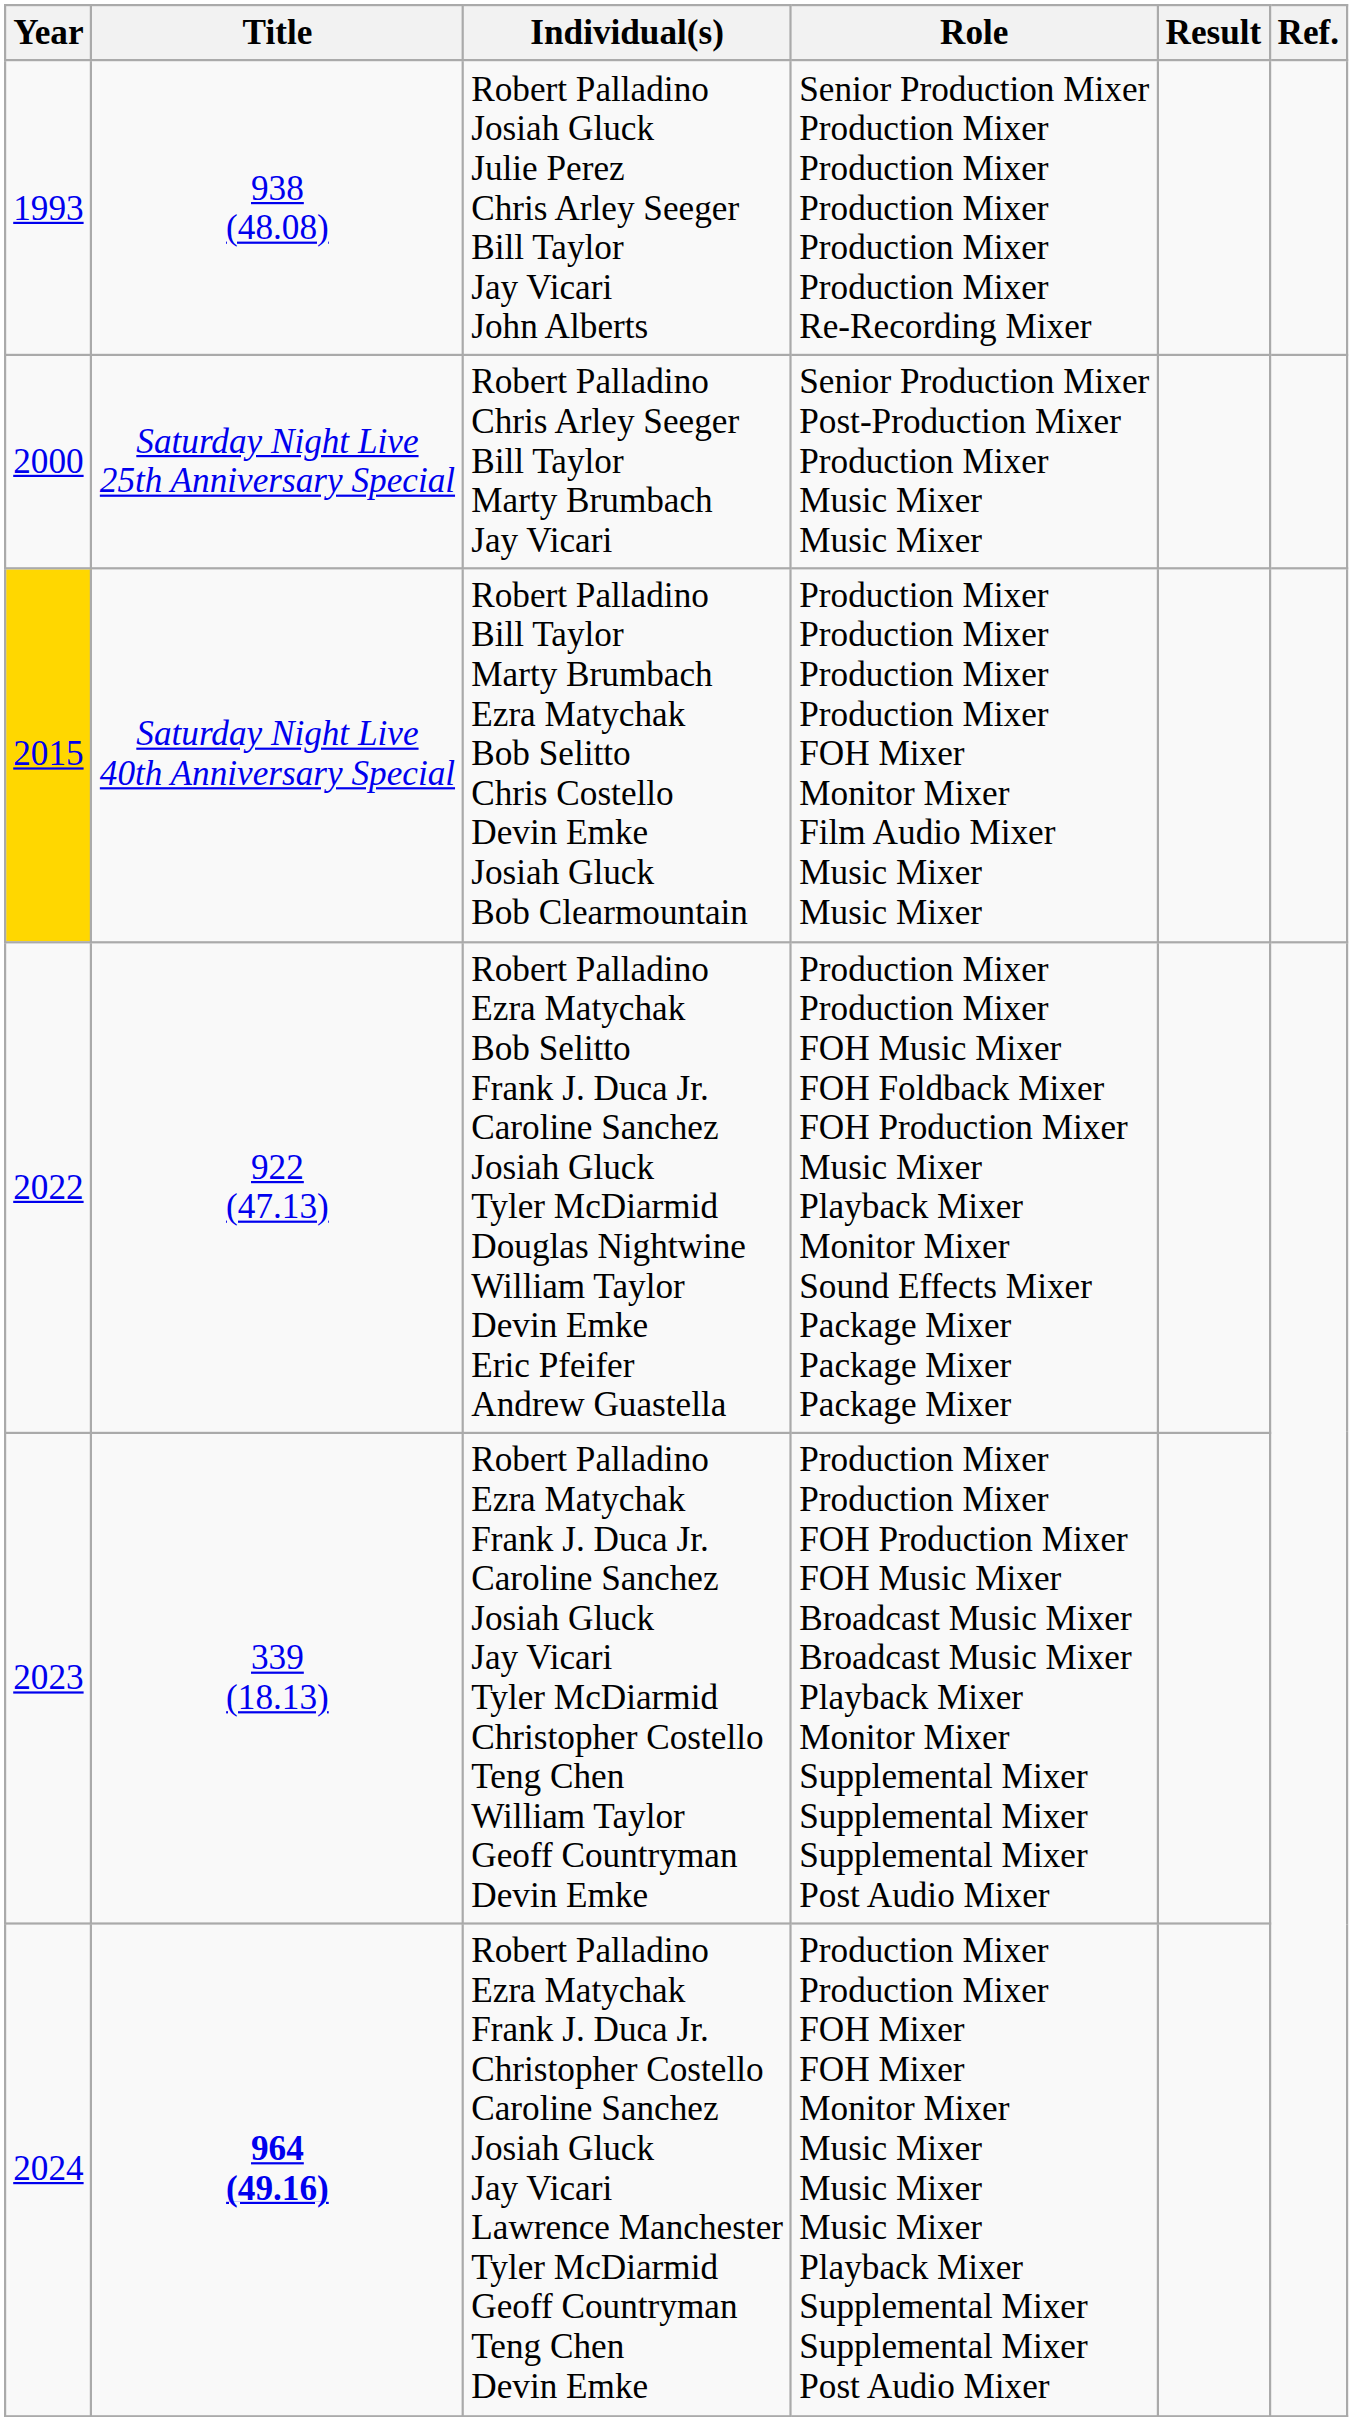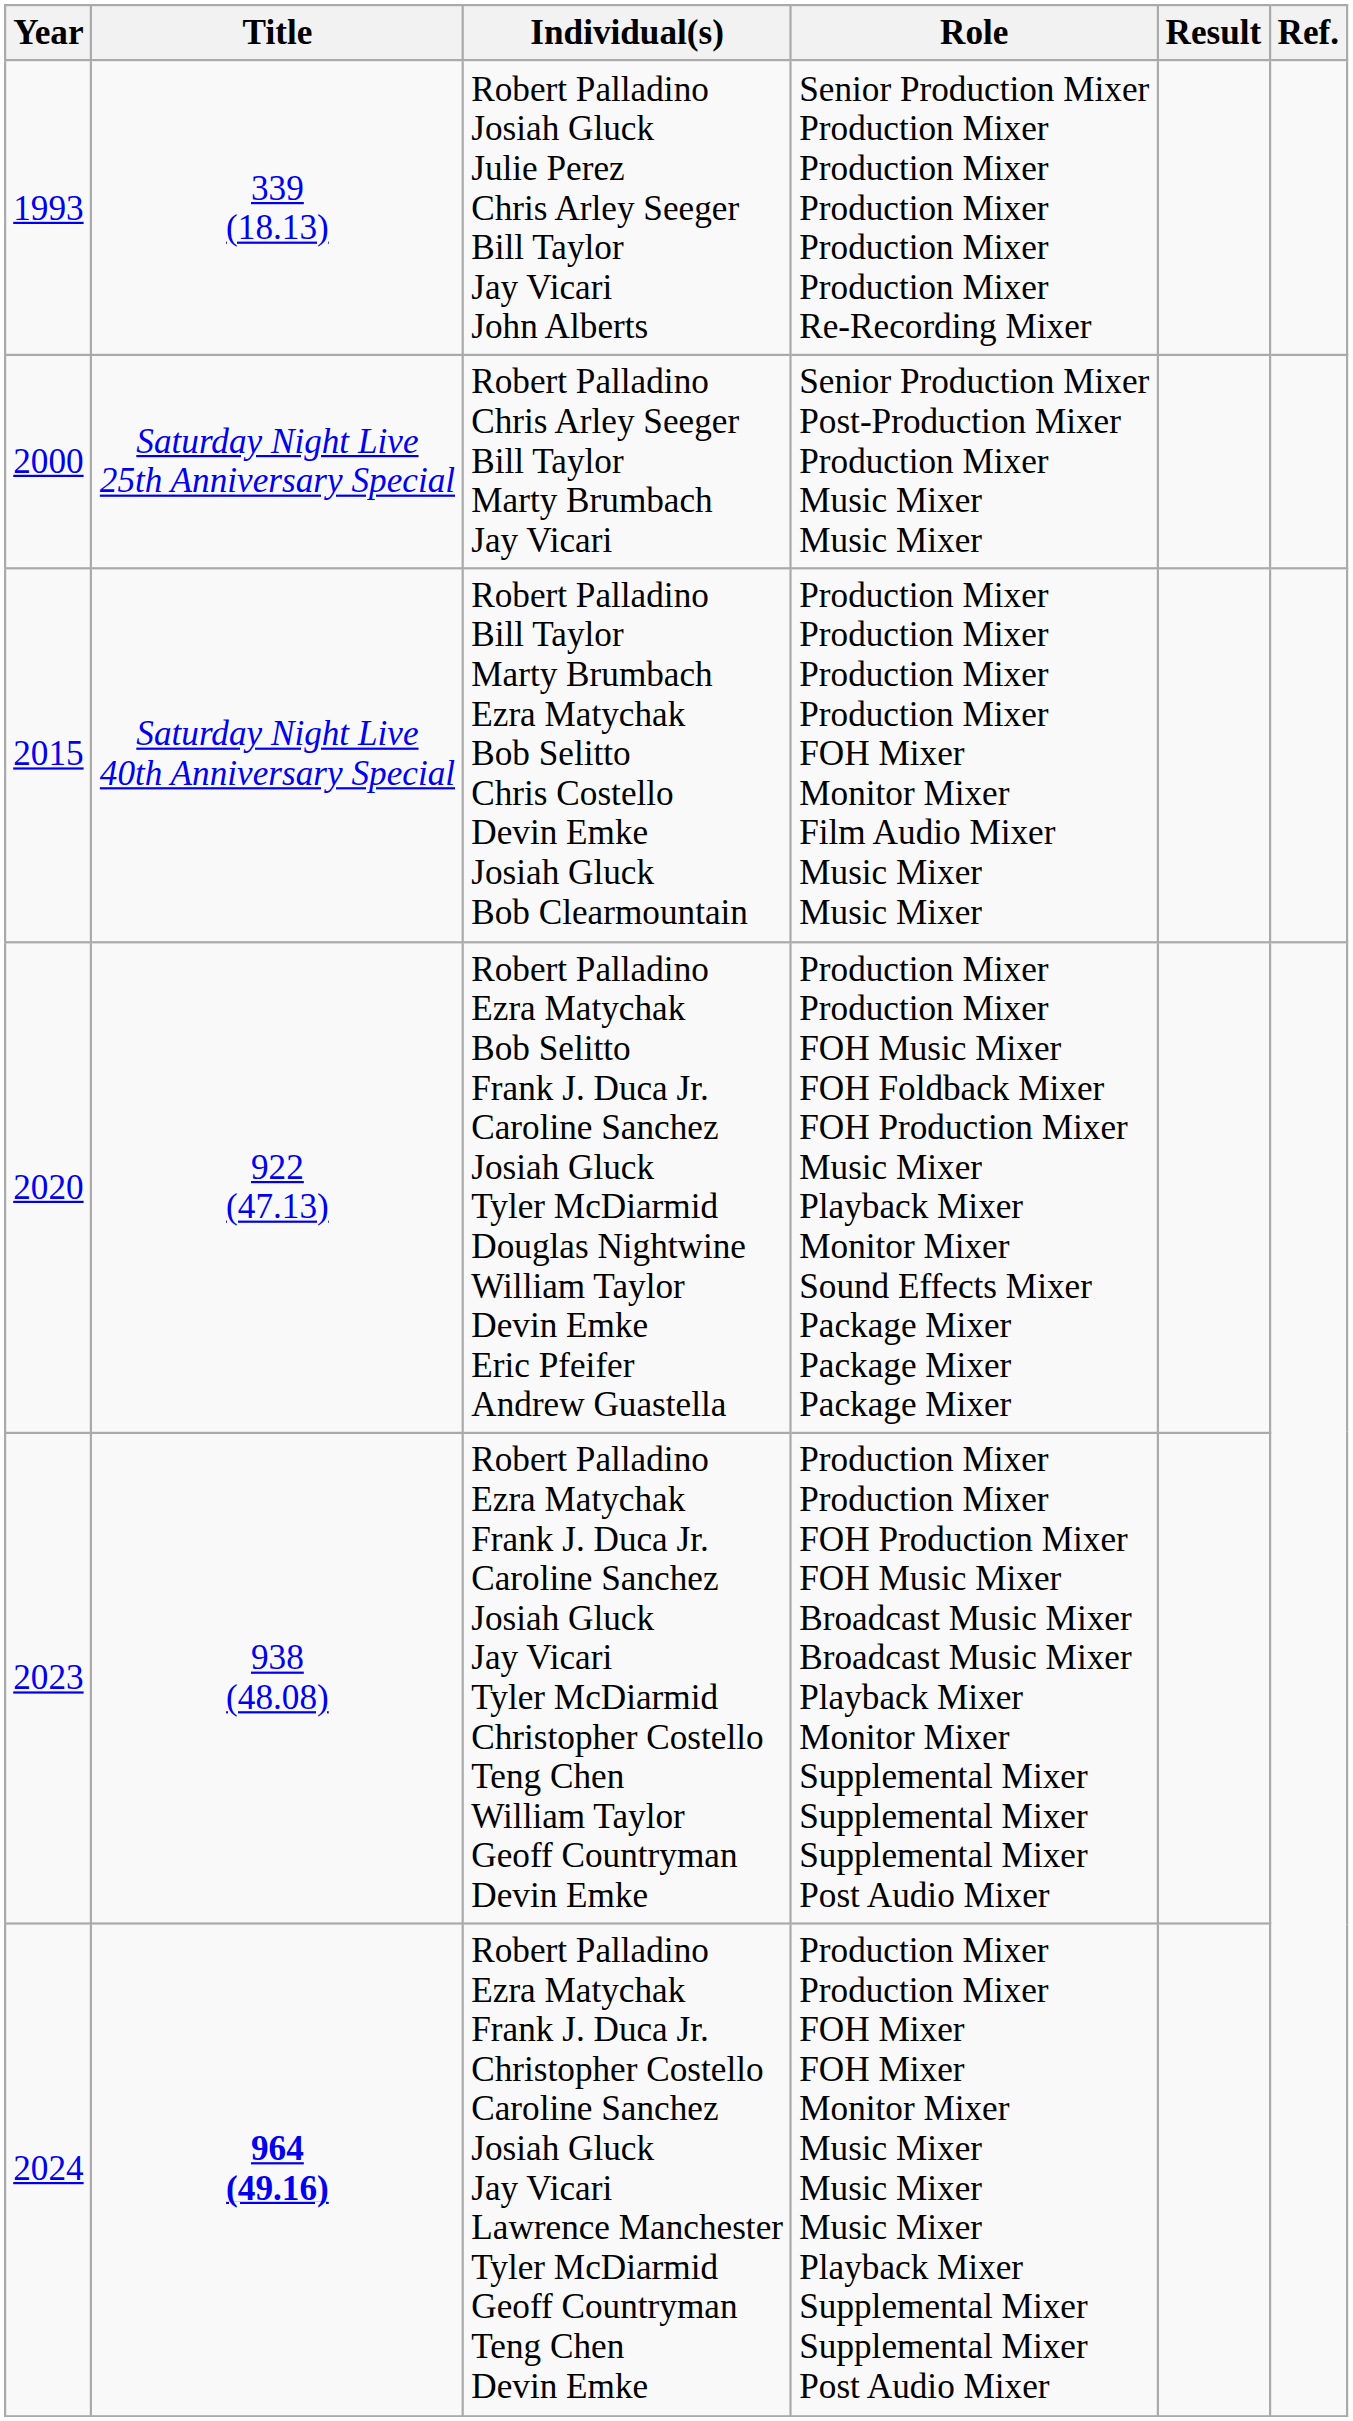(277, 207) 938 (48.08) -> (277, 207) 339 (18.13)
(48, 754) gold background -> (48, 754) no background
(48, 1186) 2022 -> (48, 1186) 2020
(277, 1677) 339 (18.13) -> (277, 1677) 938 (48.08)
